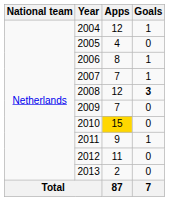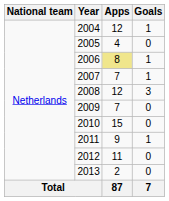(117, 60) no background -> (117, 60) khaki background
(148, 92) bold -> (148, 92) normal
(117, 124) gold background -> (117, 124) no background
